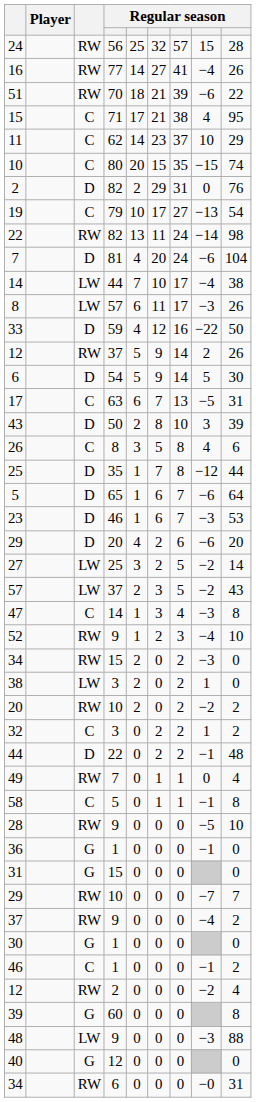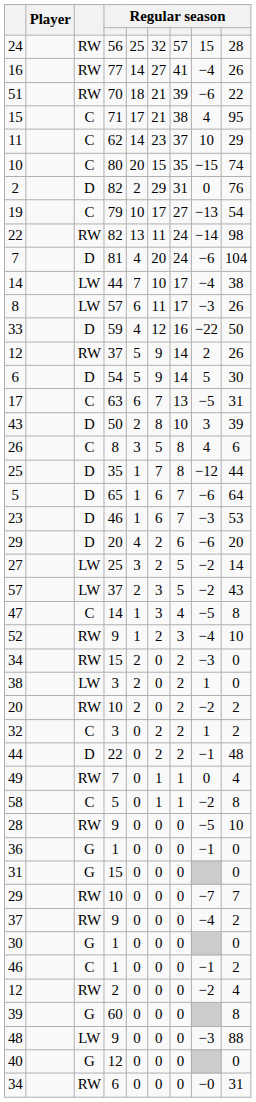(206, 613) −3 -> (206, 613) −5
(206, 801) −1 -> (206, 801) −2
